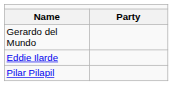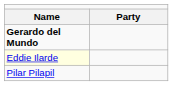(32, 37) normal -> (34, 37) bold
(32, 58) no background -> (32, 58) lightyellow background
